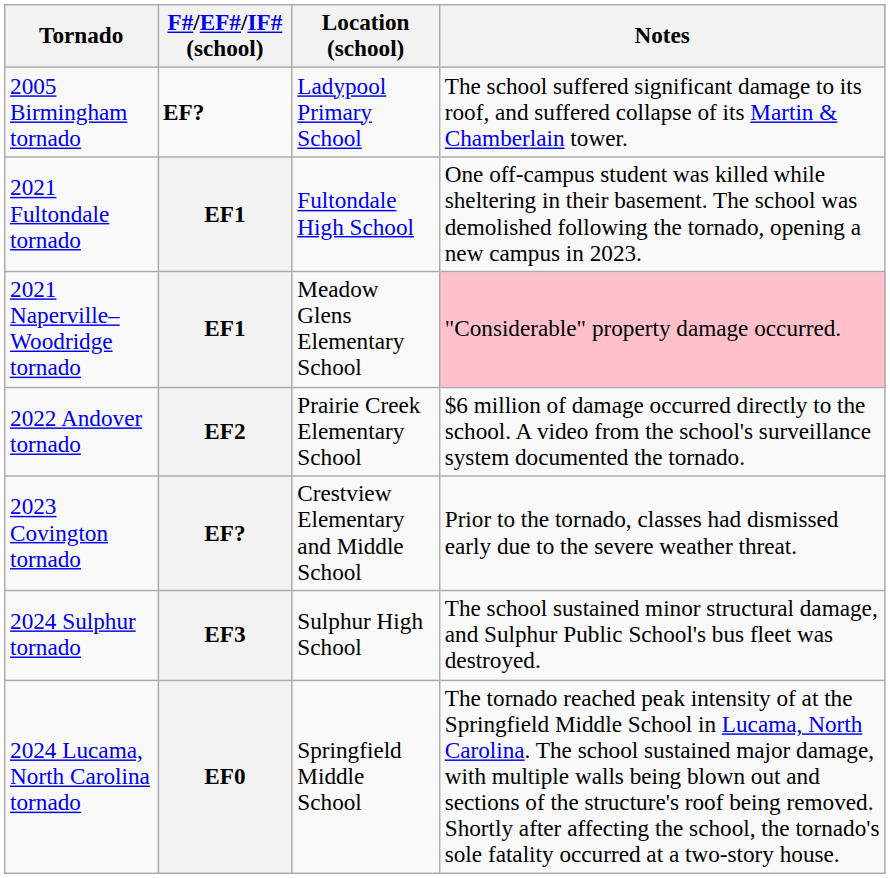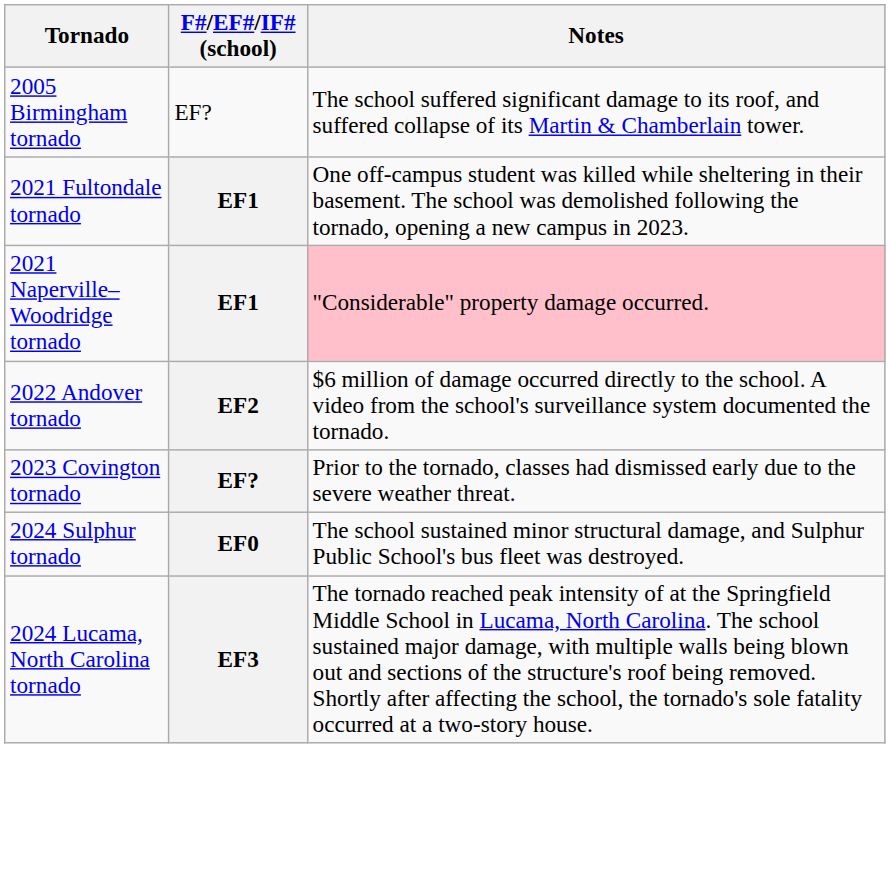- column: (366, 35)
(184, 111) bold -> (193, 111) normal
(225, 635) EF3 -> (238, 543) EF0
(225, 776) EF0 -> (238, 658) EF3
